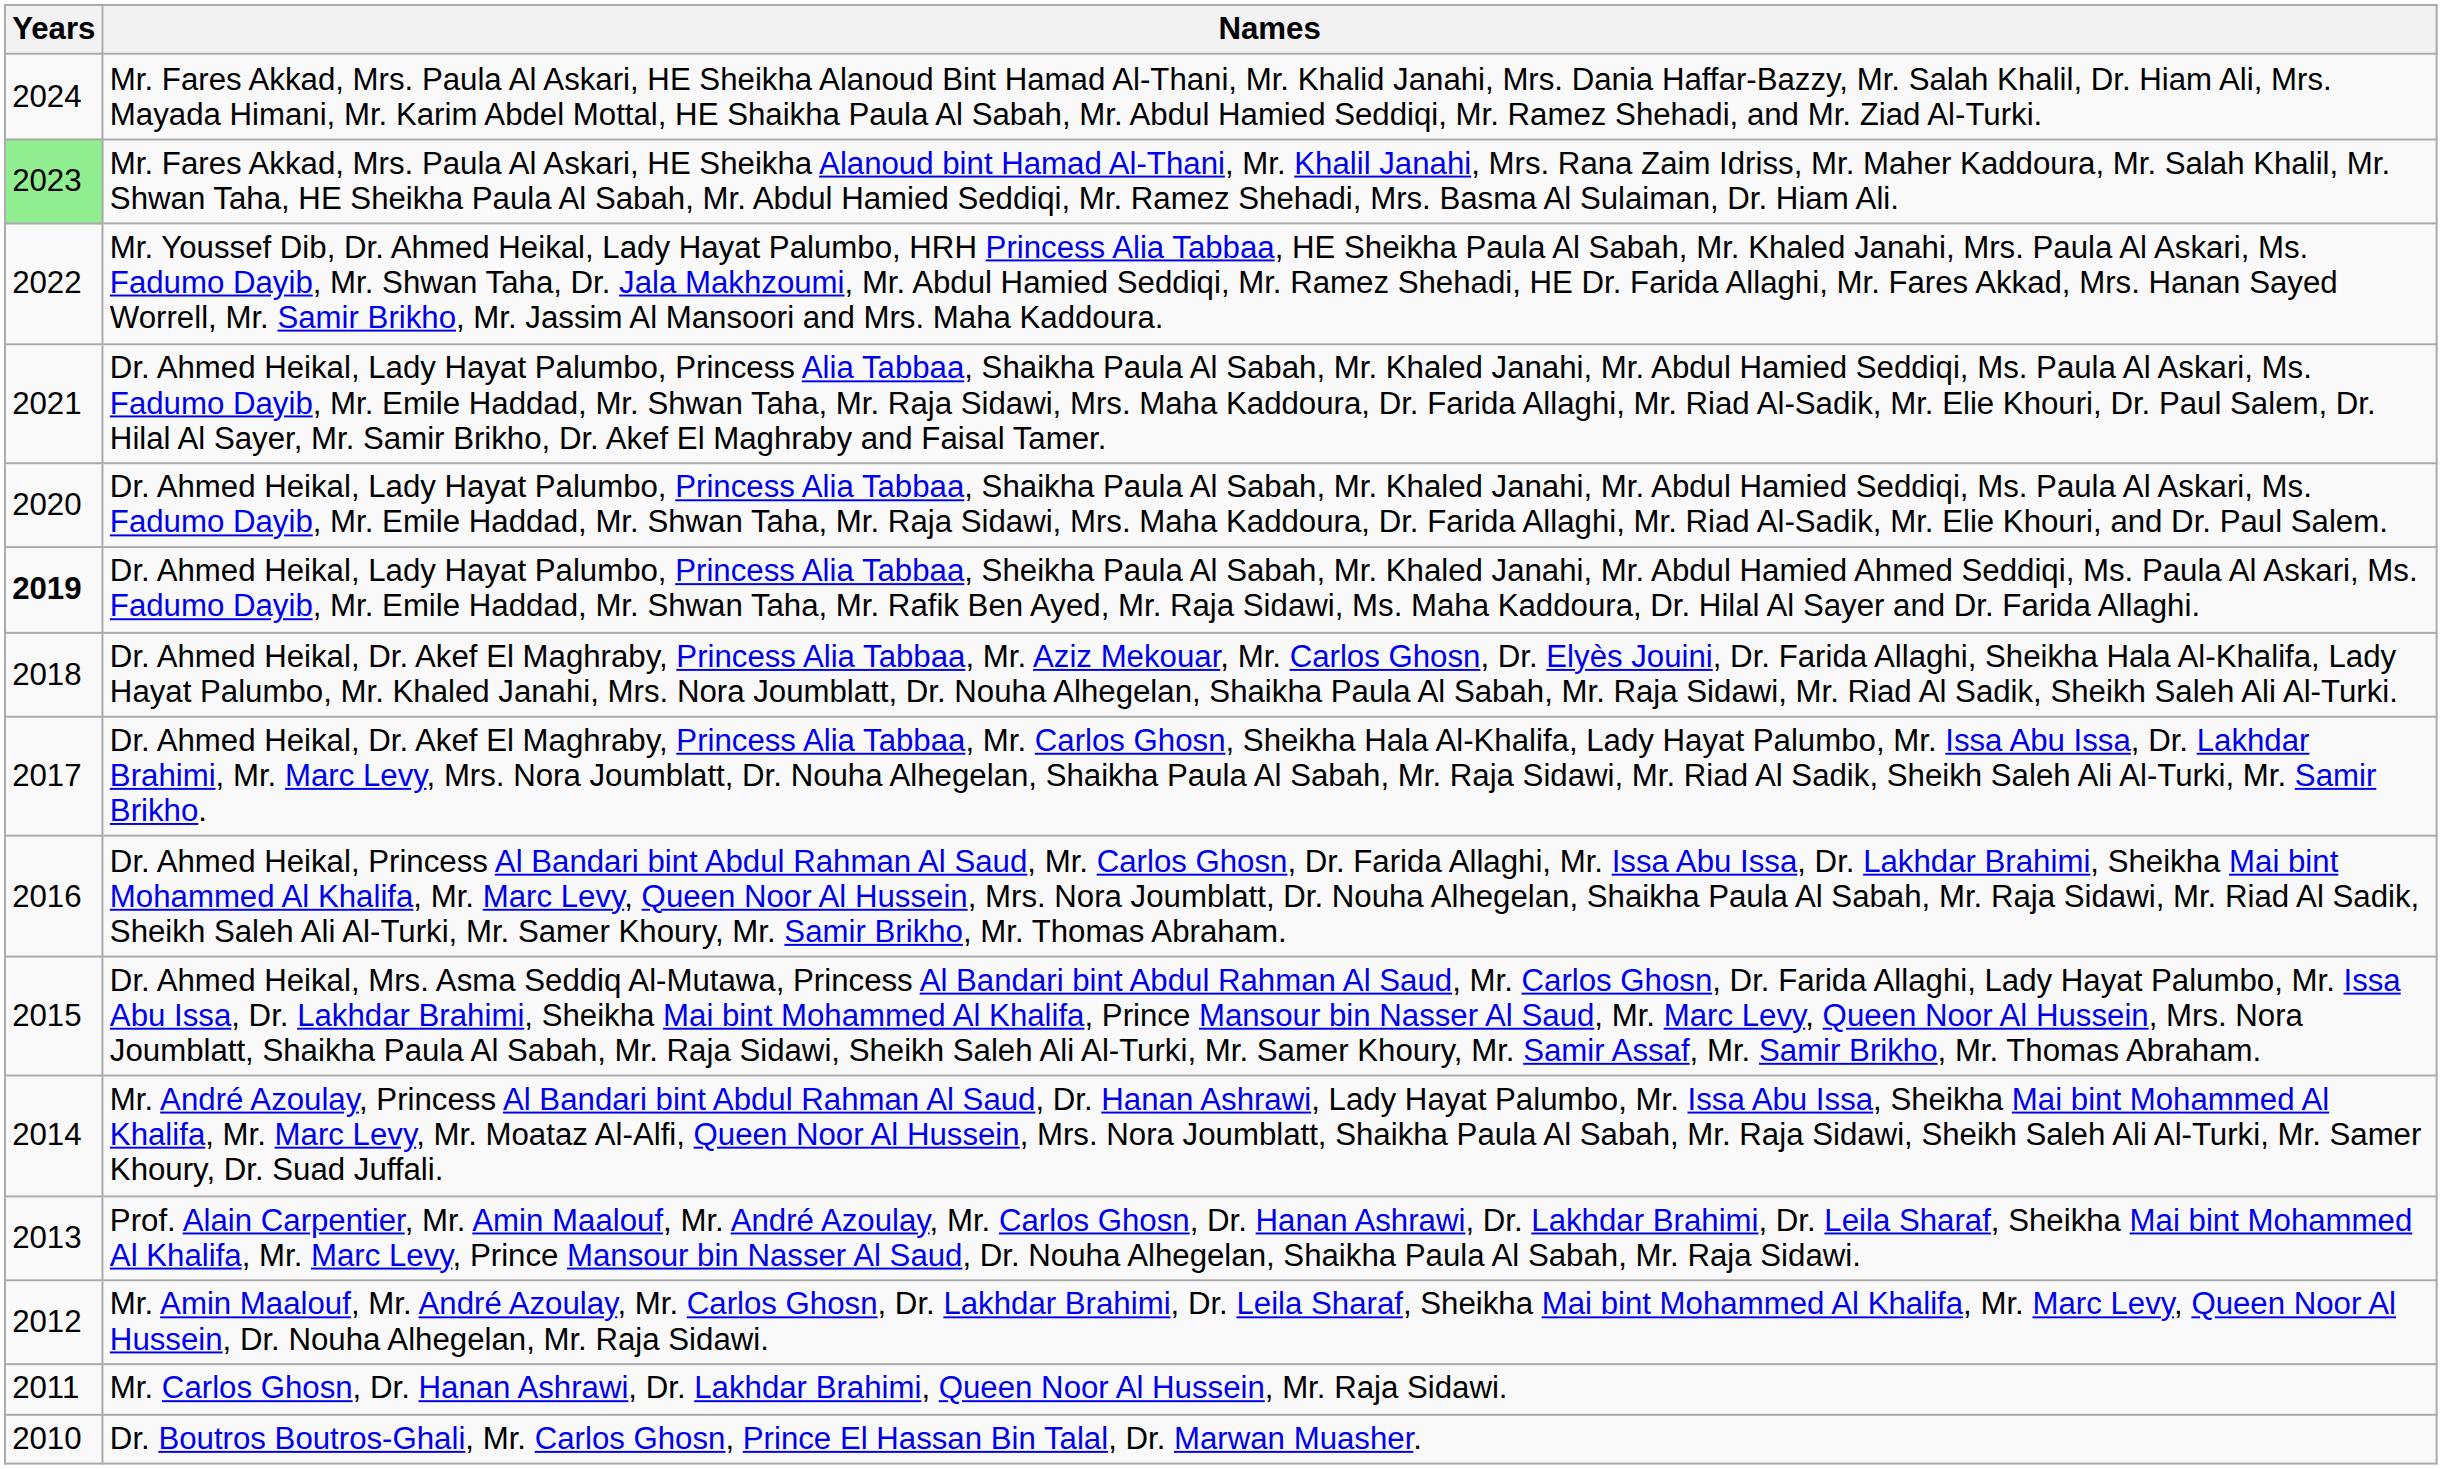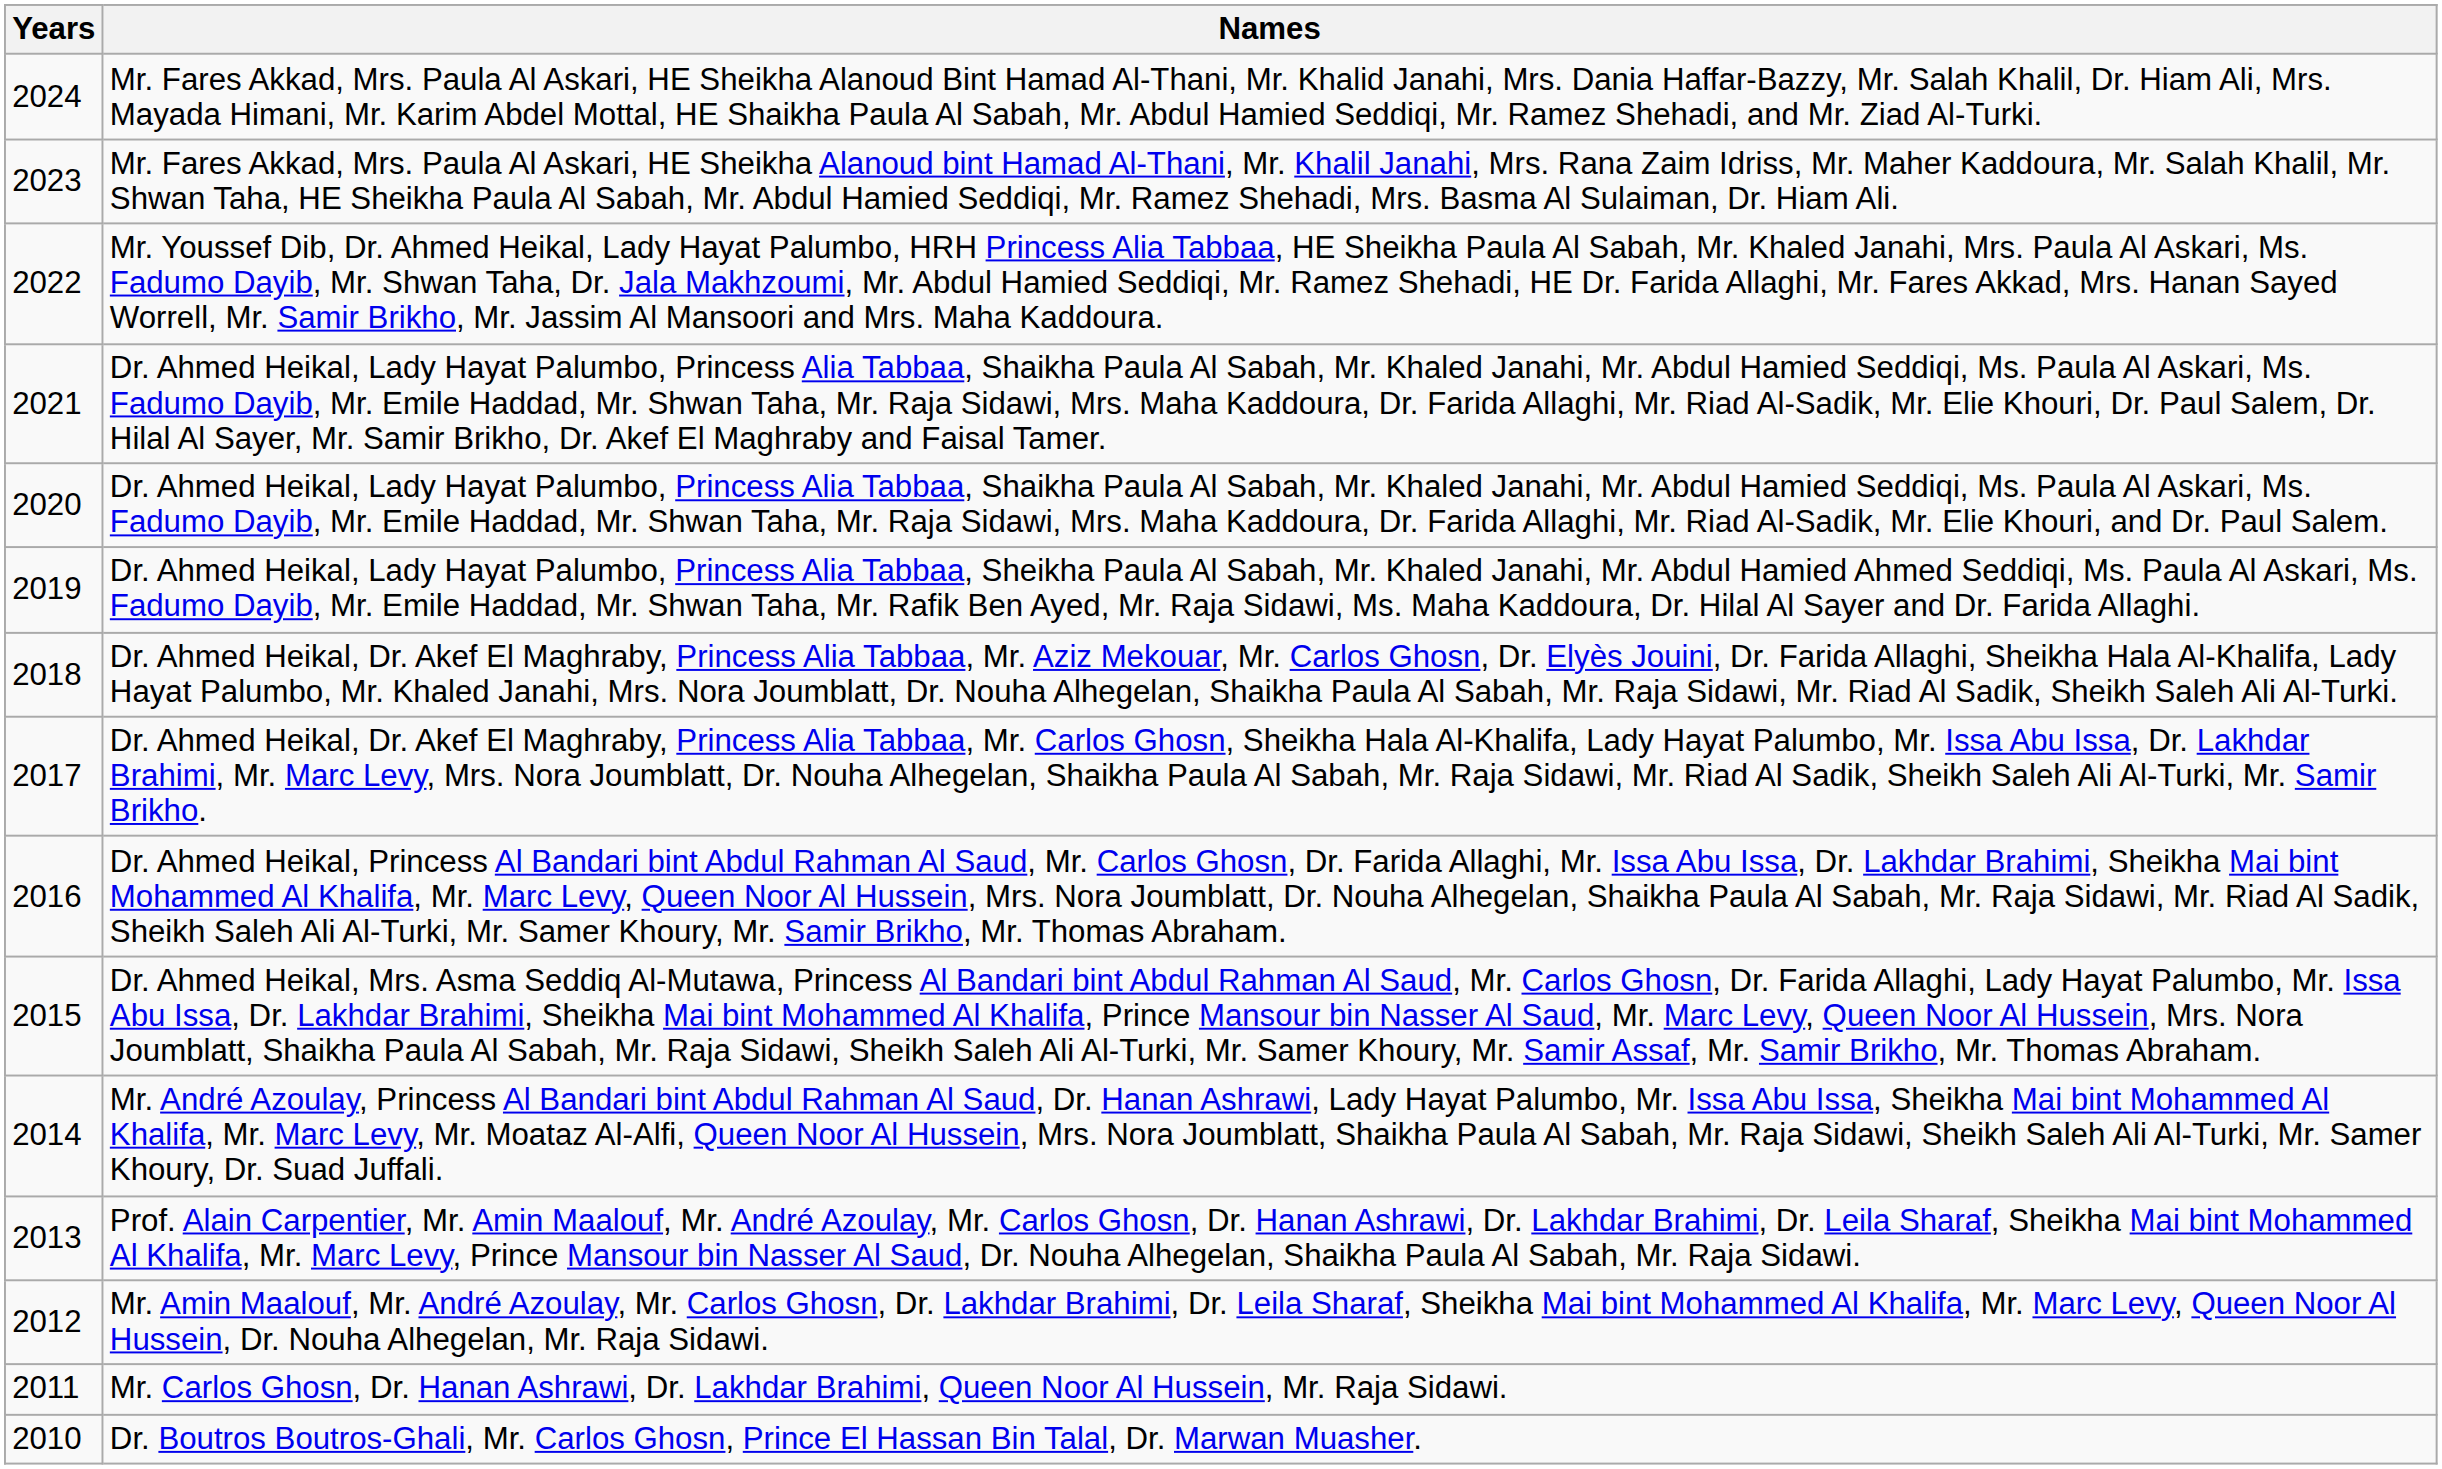(47, 180) lightgreen background -> (47, 180) no background
(47, 589) bold -> (47, 589) normal
